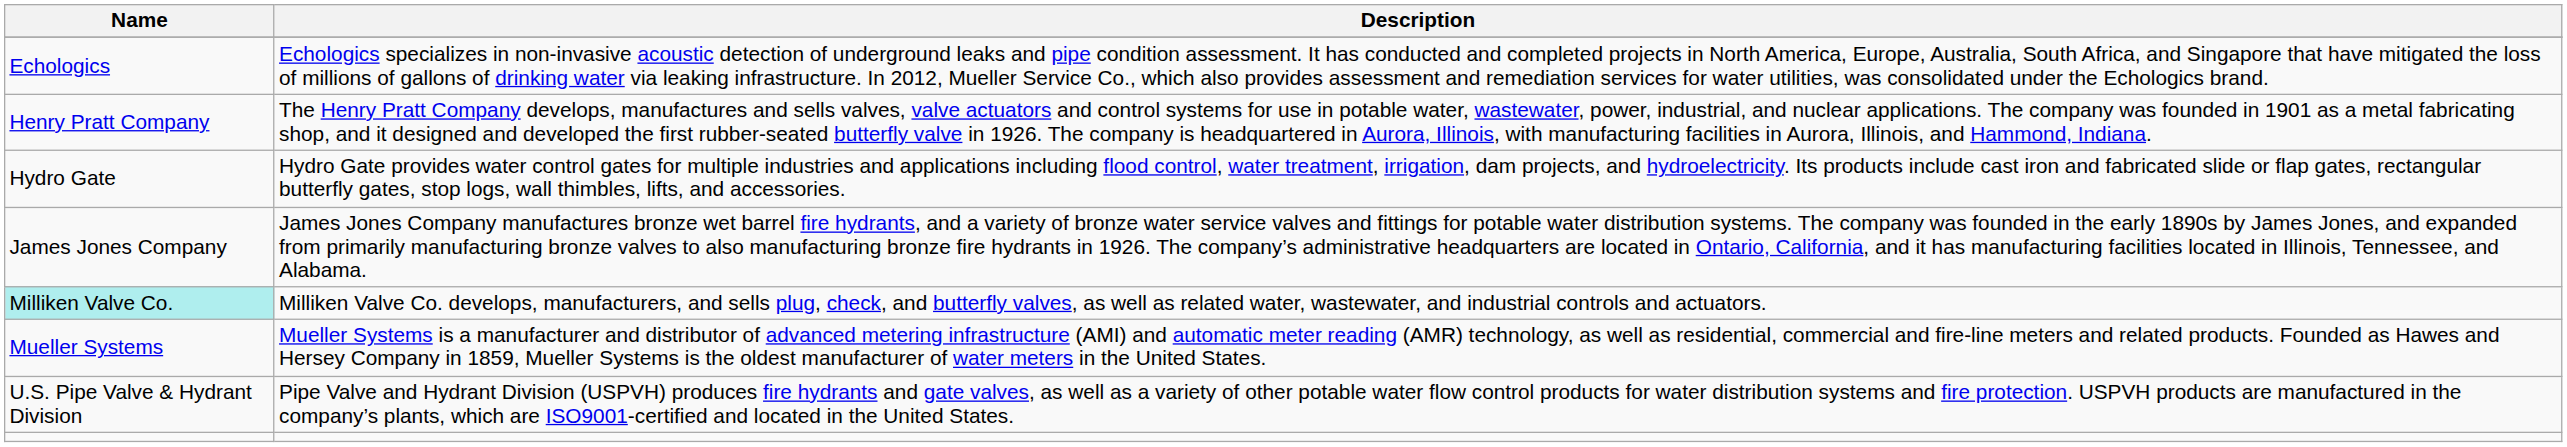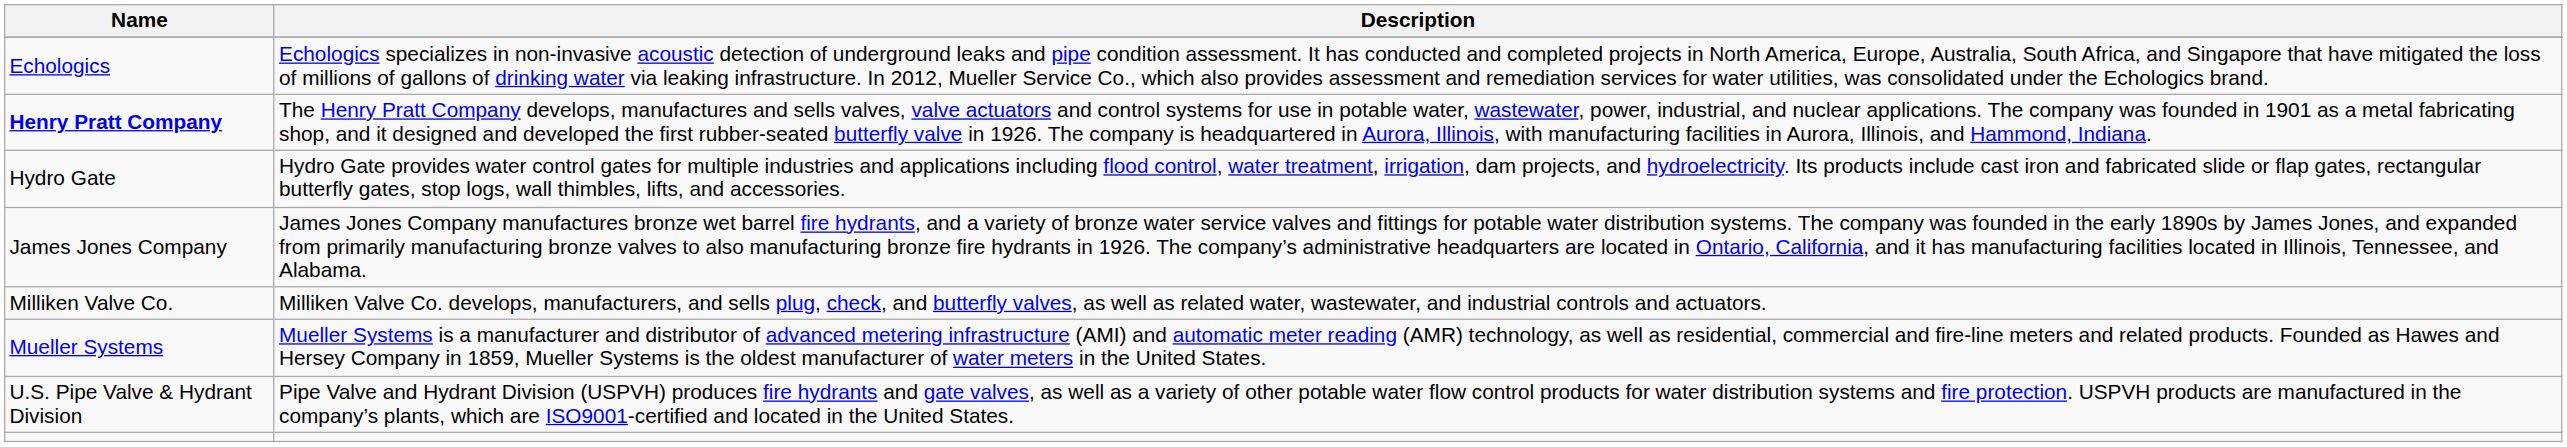(109, 122) normal -> (116, 122) bold
(91, 302) paleturquoise background -> (91, 302) no background
